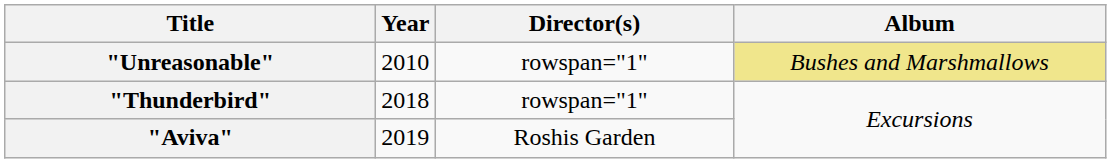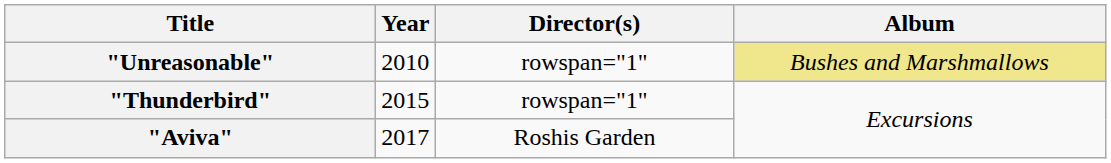(405, 99) 2018 -> (405, 99) 2015
(405, 137) 2019 -> (405, 137) 2017
